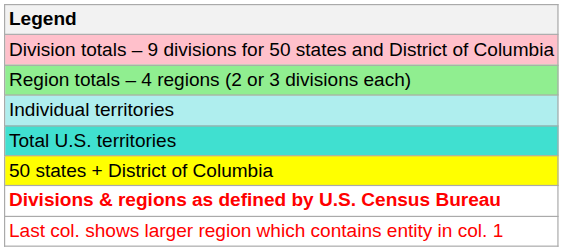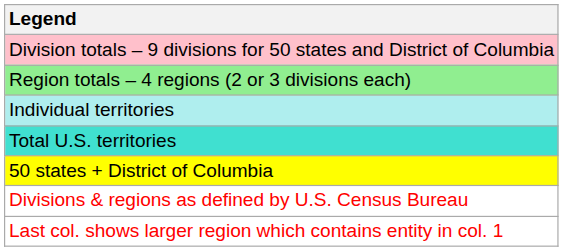(255, 200) bold -> (239, 200) normal
